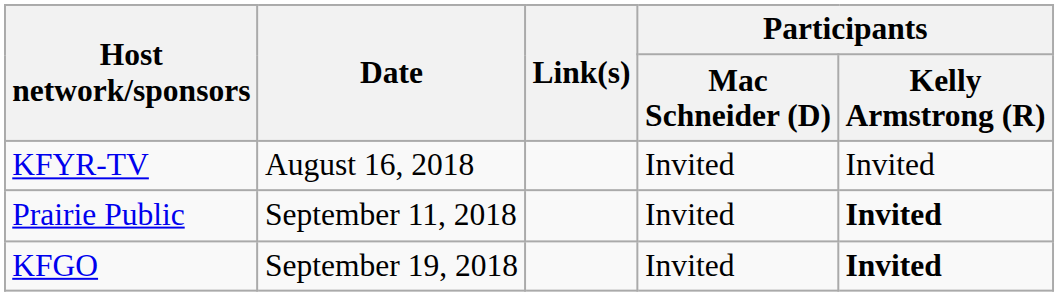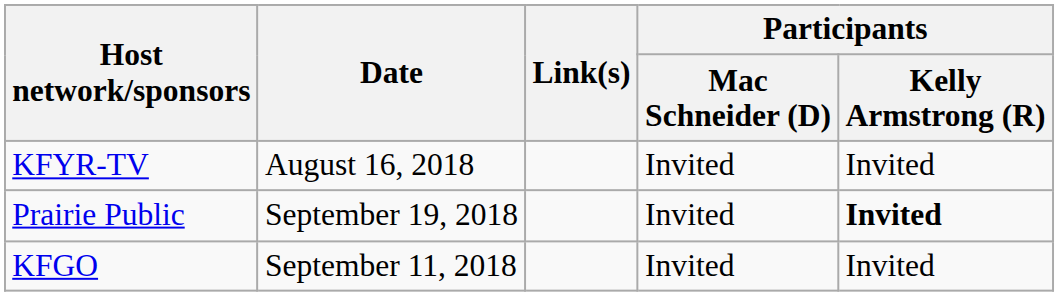(391, 214) September 11, 2018 -> (391, 214) September 19, 2018
(391, 264) September 19, 2018 -> (391, 264) September 11, 2018
(894, 264) bold -> (890, 264) normal
